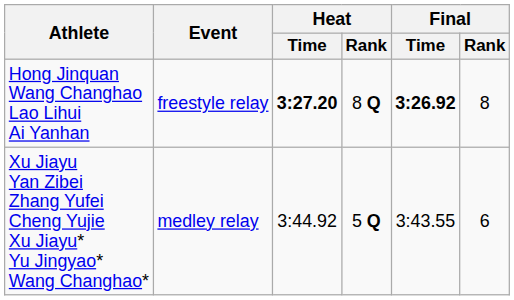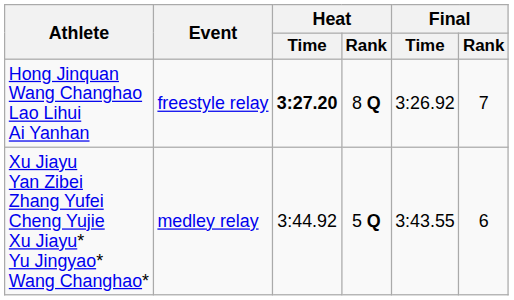(425, 104) bold -> (425, 104) normal
(485, 104) 8 -> (484, 104) 7
